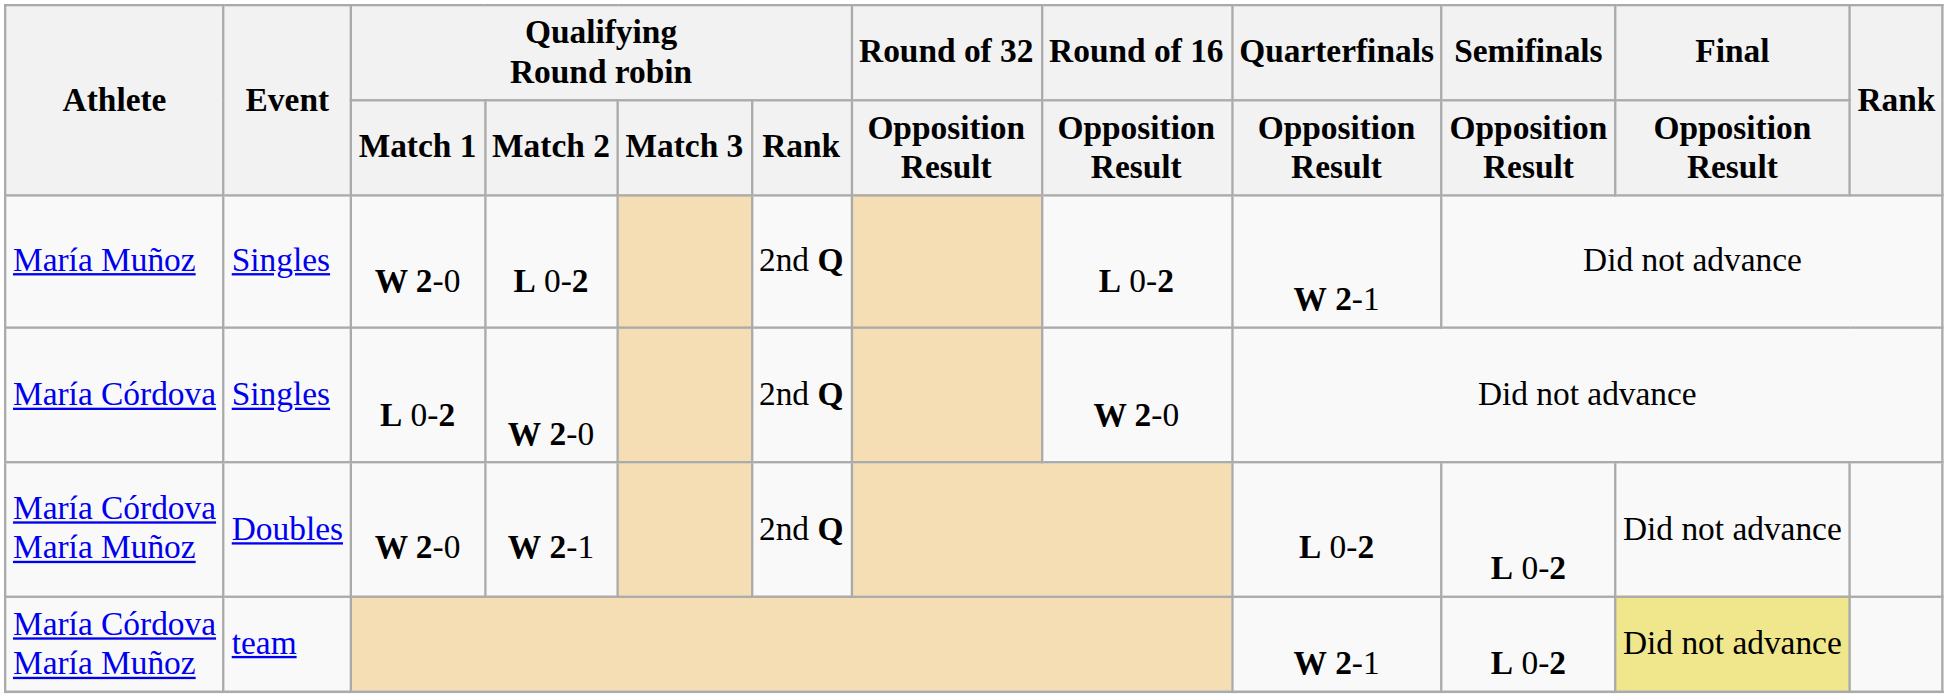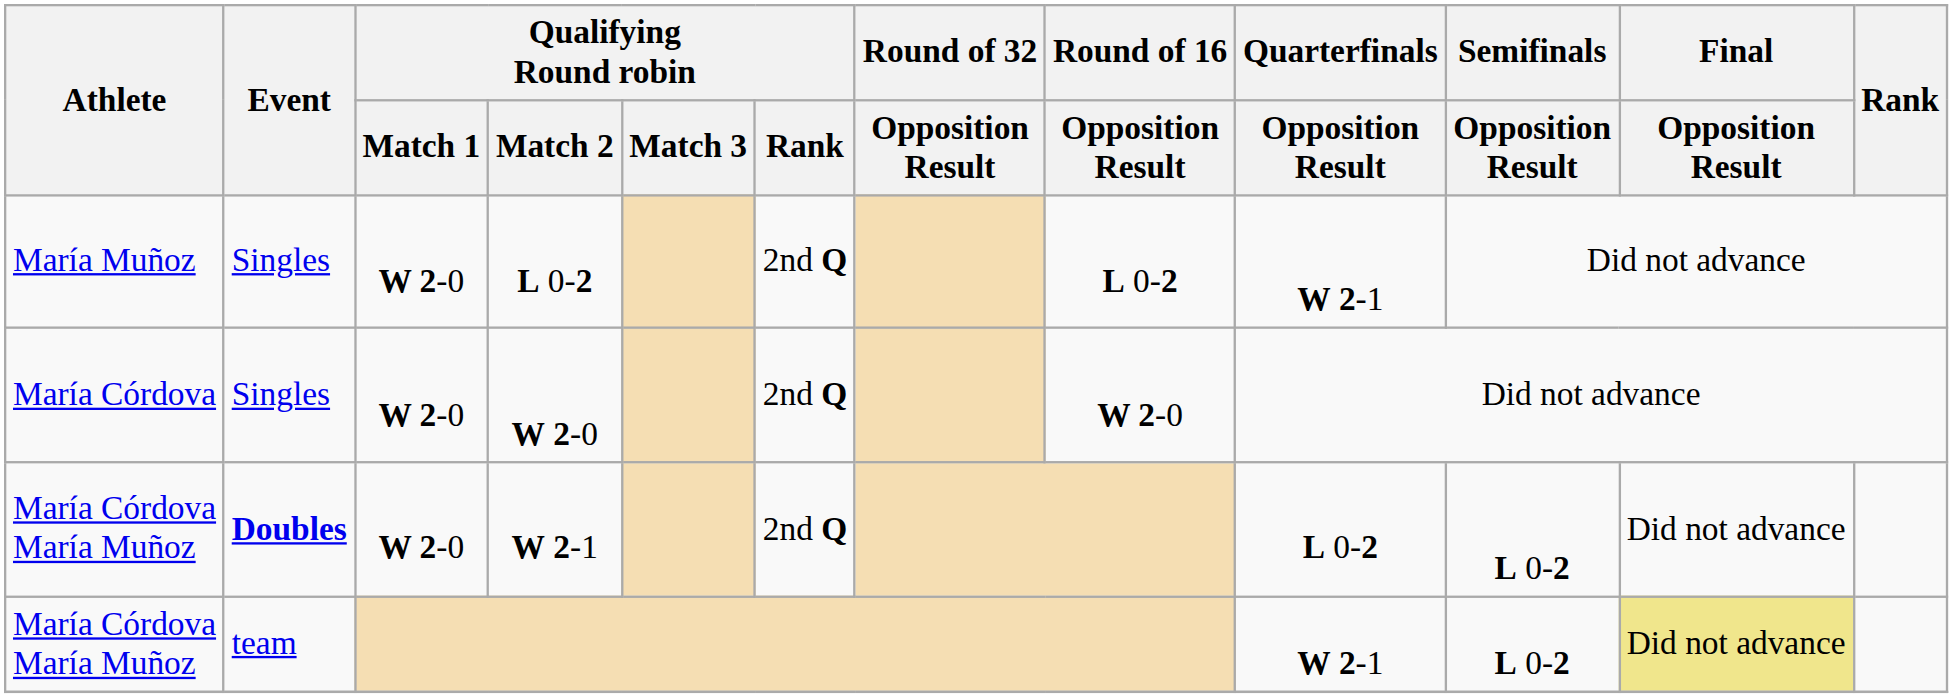(418, 414) L 0-2 -> (421, 414) W 2-0
(287, 528) normal -> (289, 528) bold
